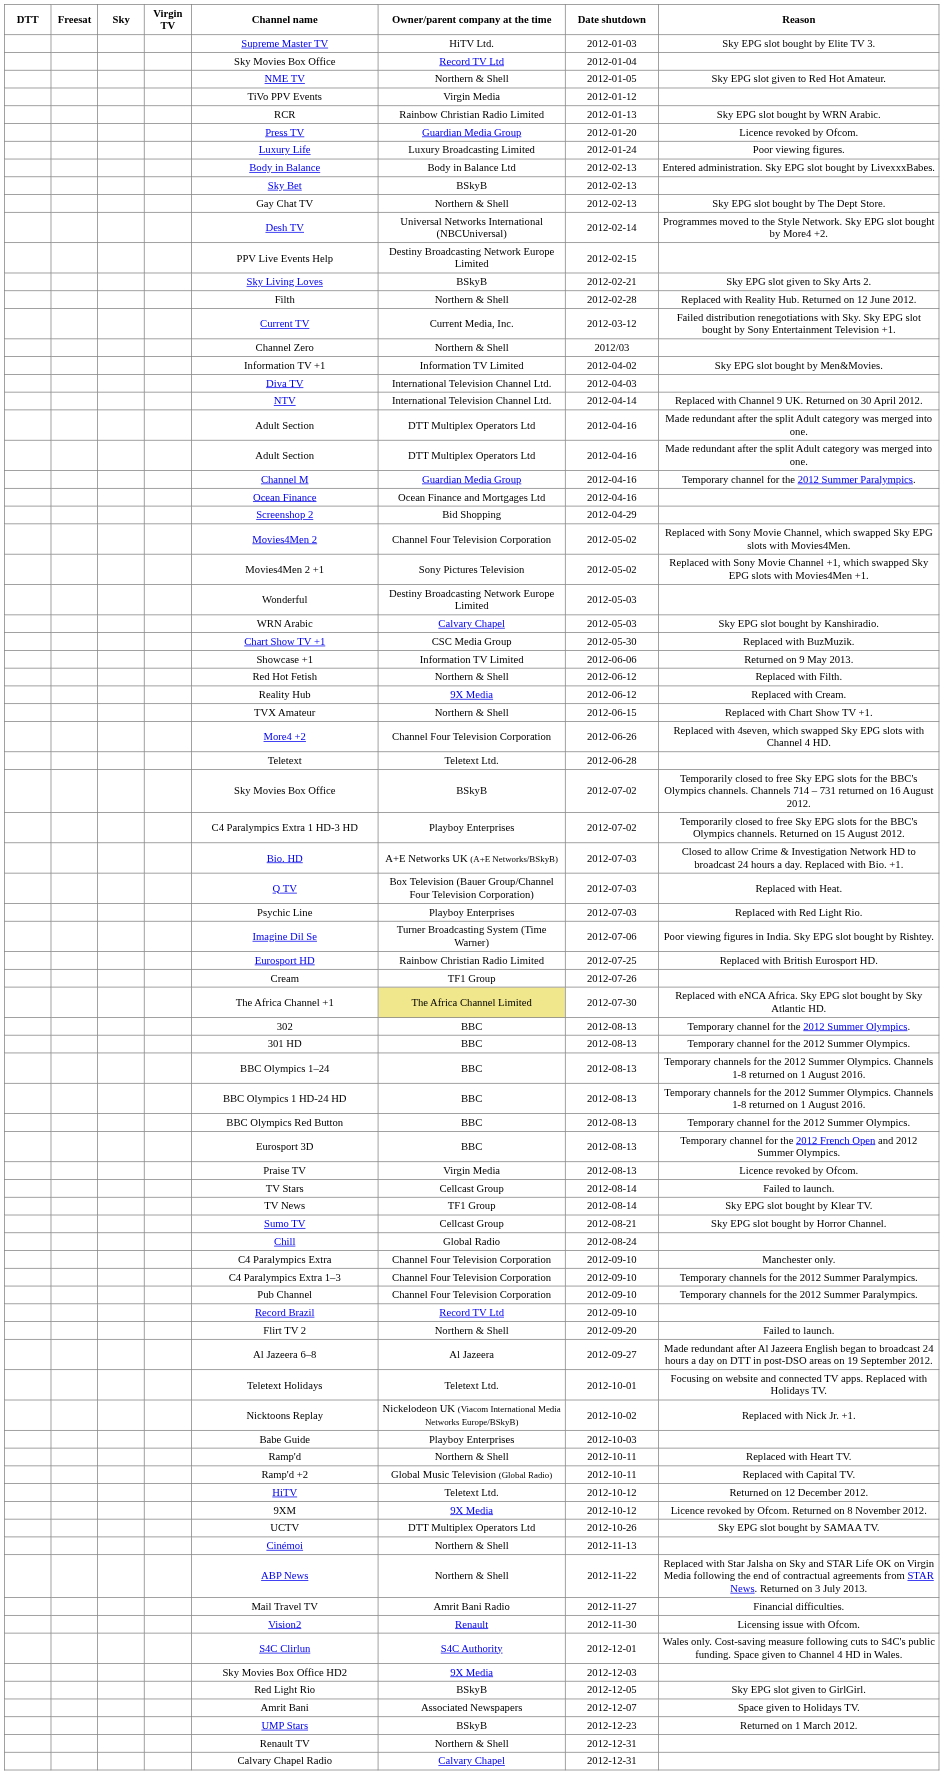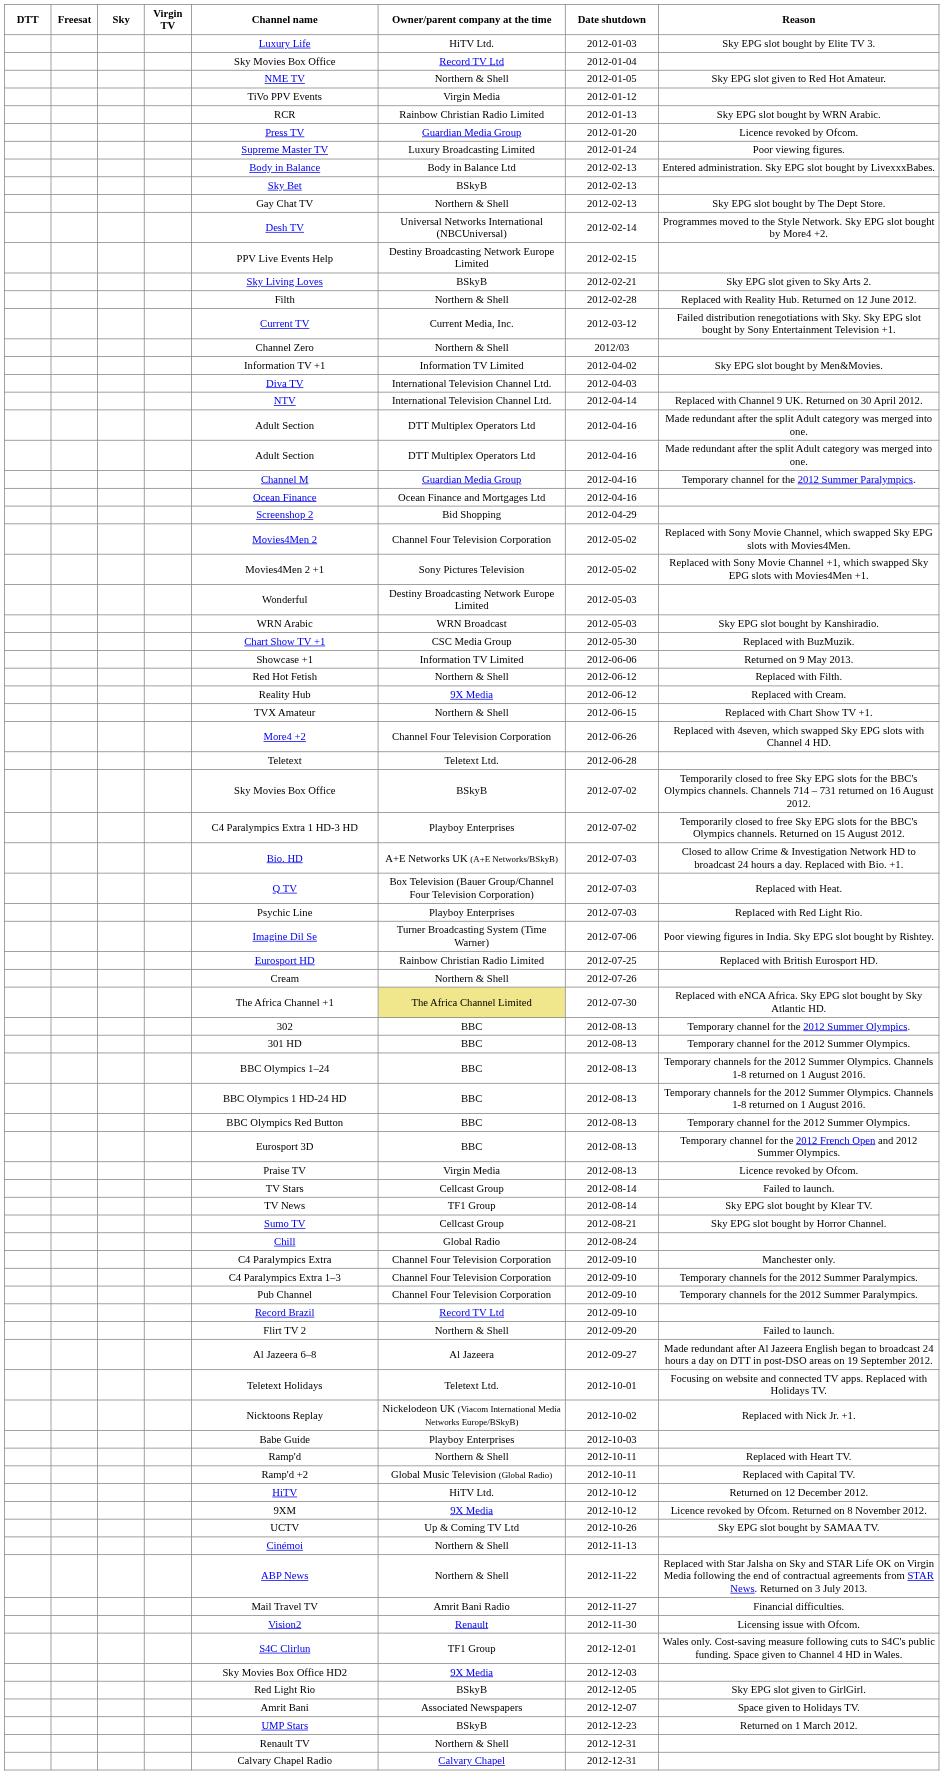(285, 43) Supreme Master TV -> (285, 43) Luxury Life
(285, 150) Luxury Life -> (285, 150) Supreme Master TV
(472, 623) Calvary Chapel -> (472, 623) WRN Broadcast
(472, 978) TF1 Group -> (472, 978) Northern & Shell
(472, 1492) Teletext Ltd. -> (472, 1492) HiTV Ltd.
(472, 1528) DTT Multiplex Operators Ltd -> (472, 1528) Up & Coming TV Ltd
(472, 1648) S4C Authority -> (472, 1648) TF1 Group
